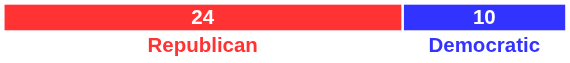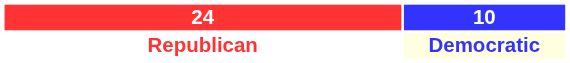(484, 45) no background -> (484, 45) lightyellow background
